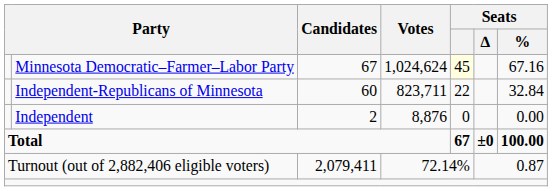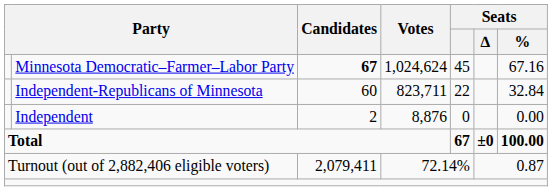(369, 66) normal -> (369, 66) bold
(462, 66) lightyellow background -> (462, 66) no background
